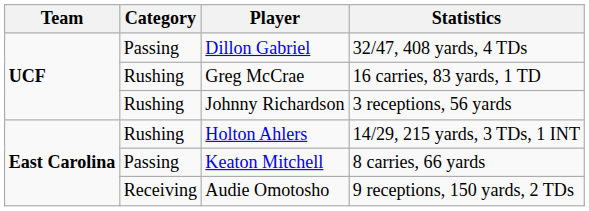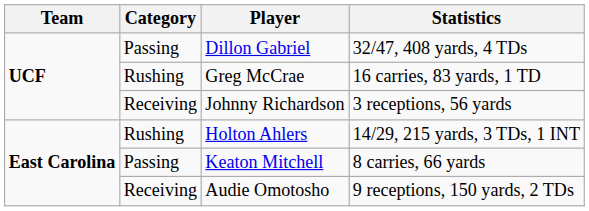(154, 104) Rushing -> (160, 104) Receiving
